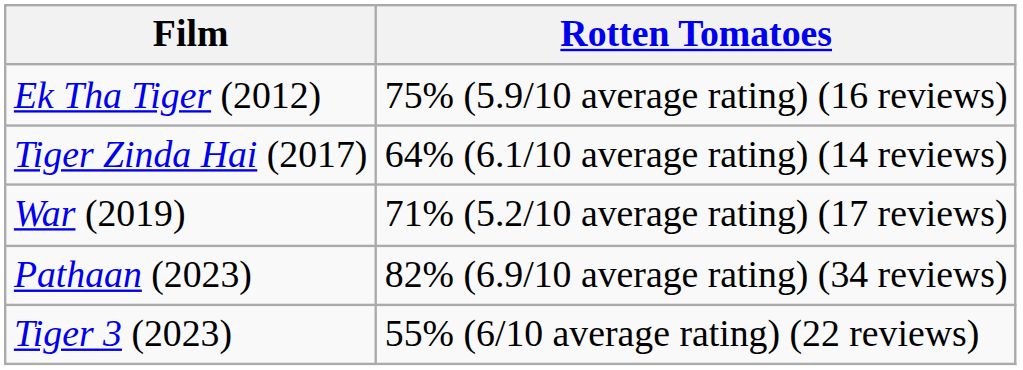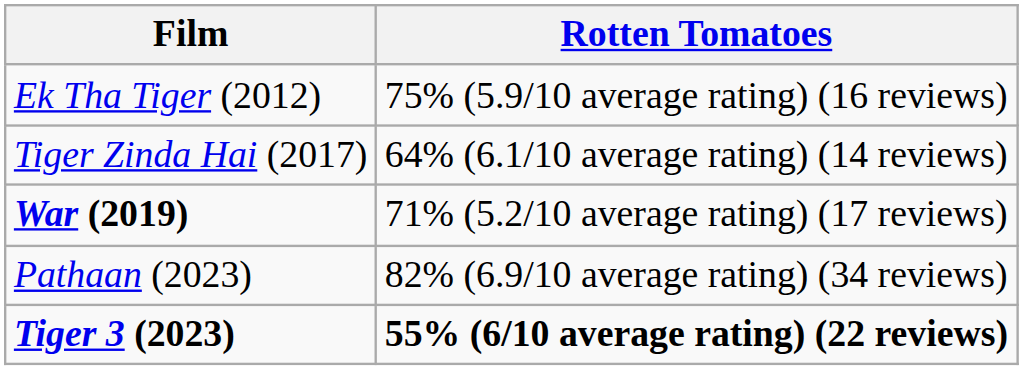(100, 214) normal -> (101, 214) bold
(123, 333) normal -> (124, 333) bold
(682, 333) normal -> (696, 333) bold
